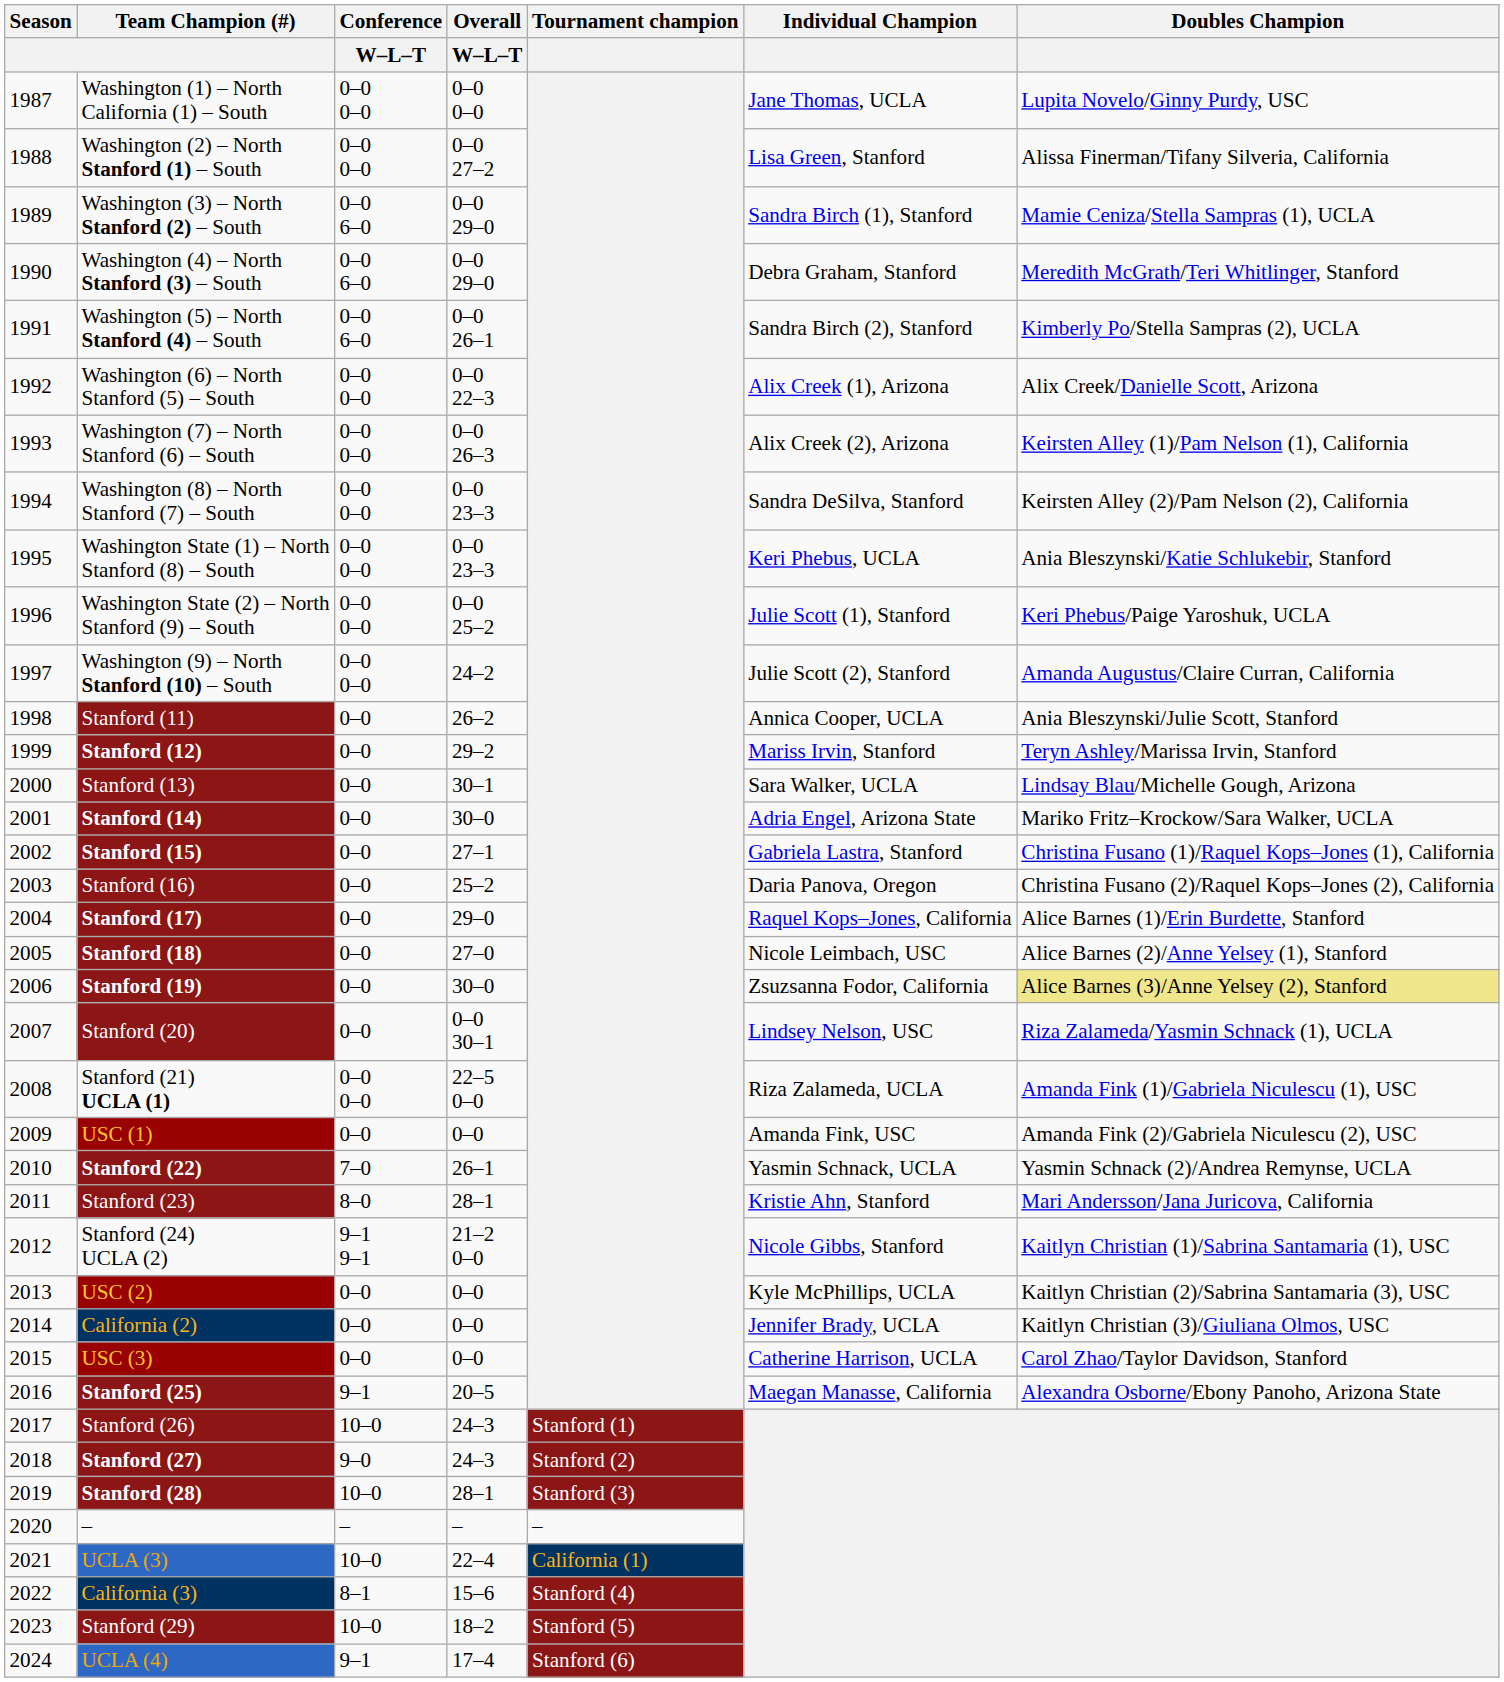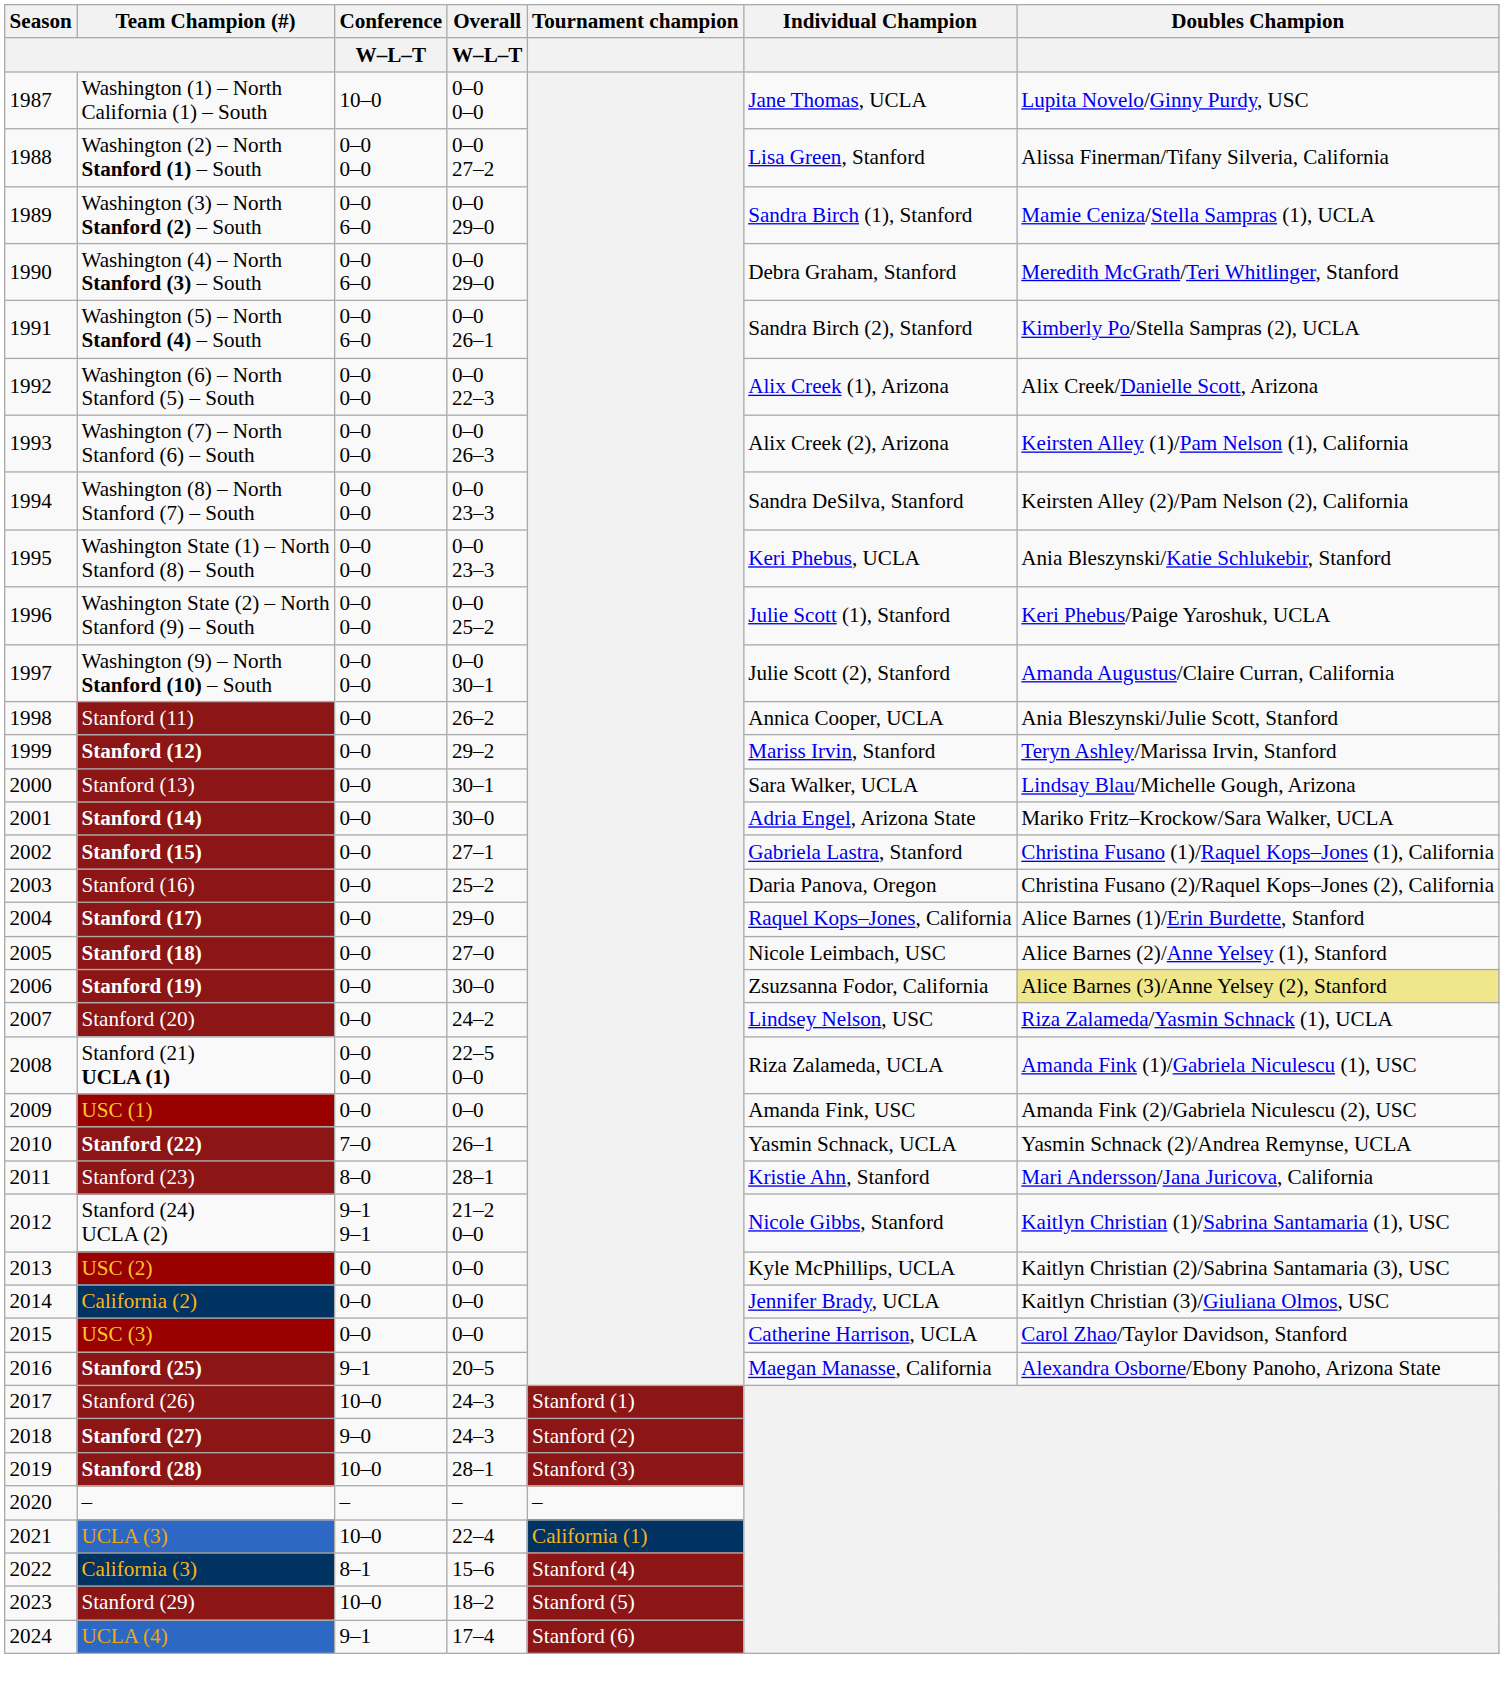(355, 100) 0–0 0–0 -> (361, 100) 10–0
(473, 672) 24–2 -> (473, 672) 0–0 30–1
(473, 1031) 0–0 30–1 -> (473, 1019) 24–2
